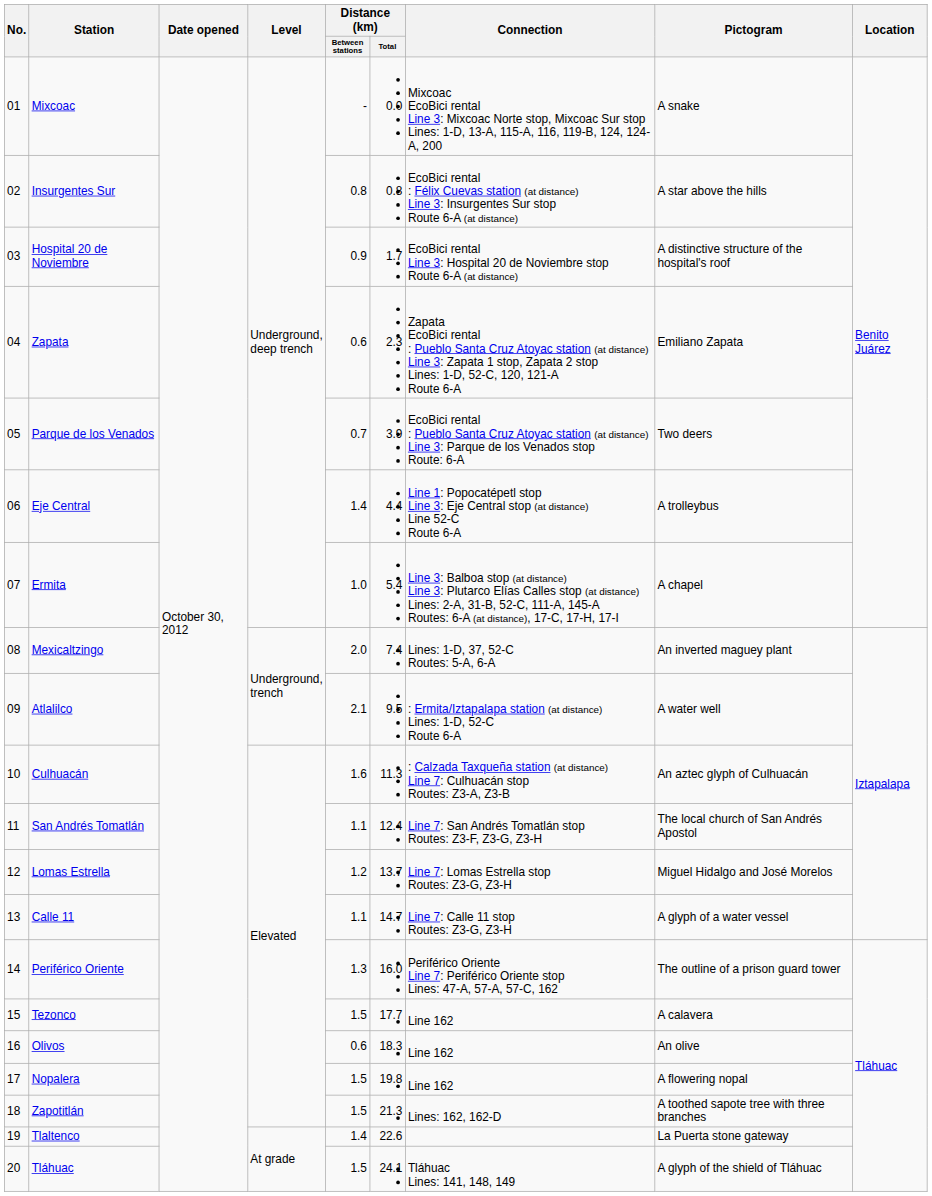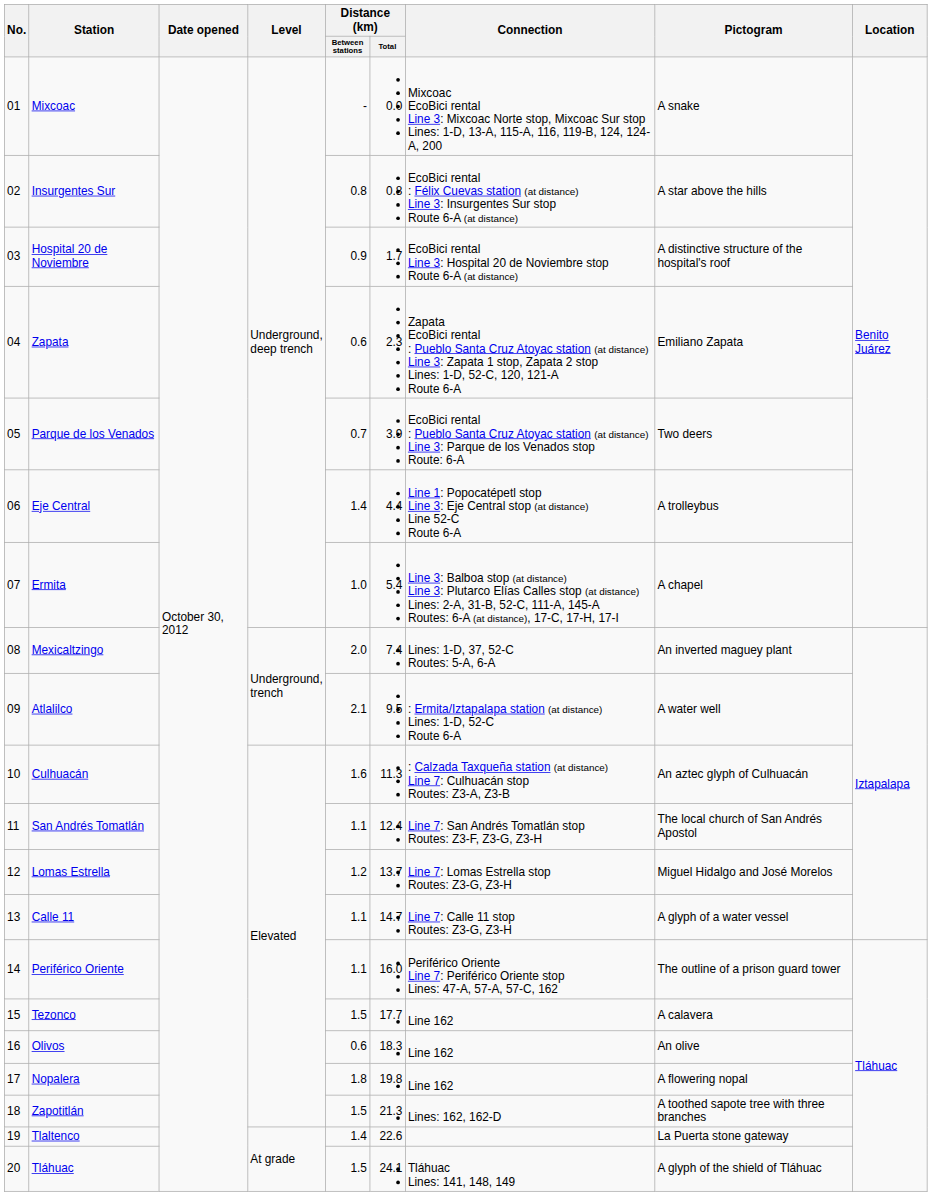(359, 969) 1.3 -> (359, 969) 1.1
(359, 1079) 1.5 -> (359, 1079) 1.8
